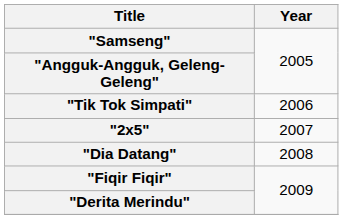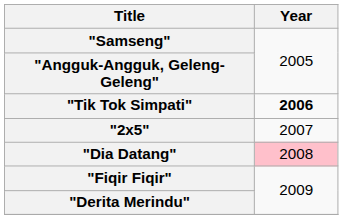(296, 105) normal -> (296, 105) bold
(296, 154) no background -> (296, 154) pink background
